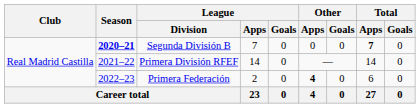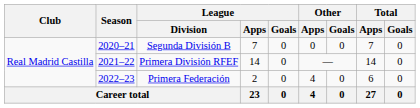(116, 45) bold -> (116, 45) normal
(371, 45) bold -> (371, 45) normal
(313, 78) bold -> (313, 78) normal
